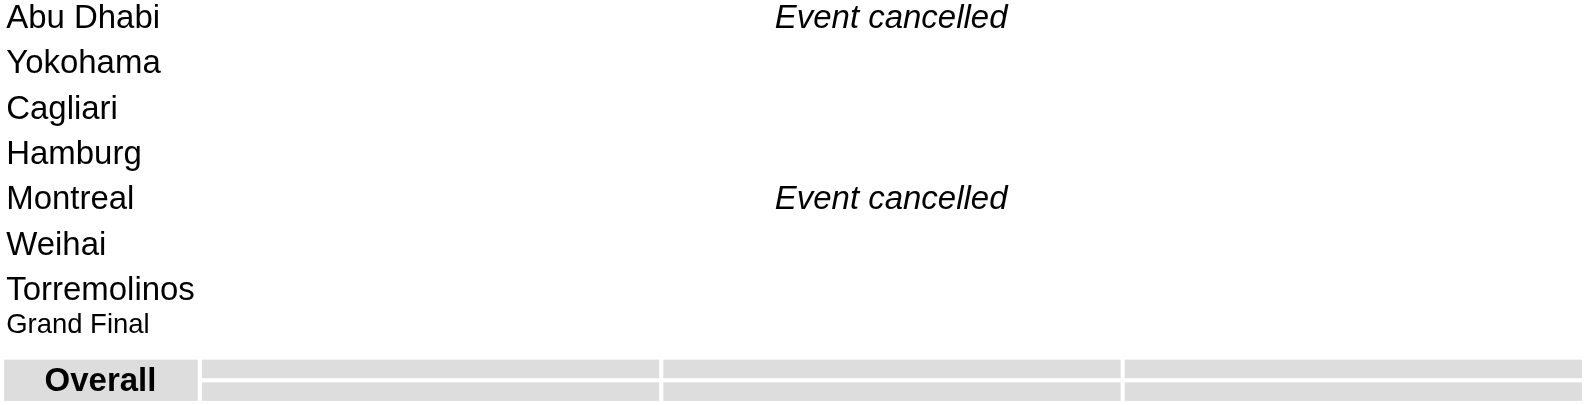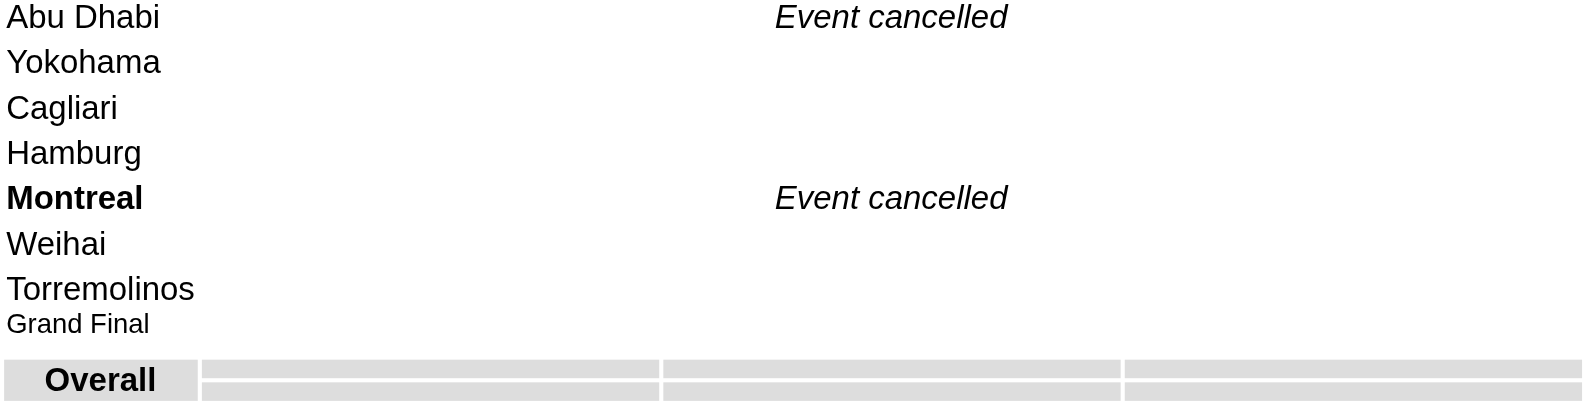(70, 198) normal -> (75, 198) bold
